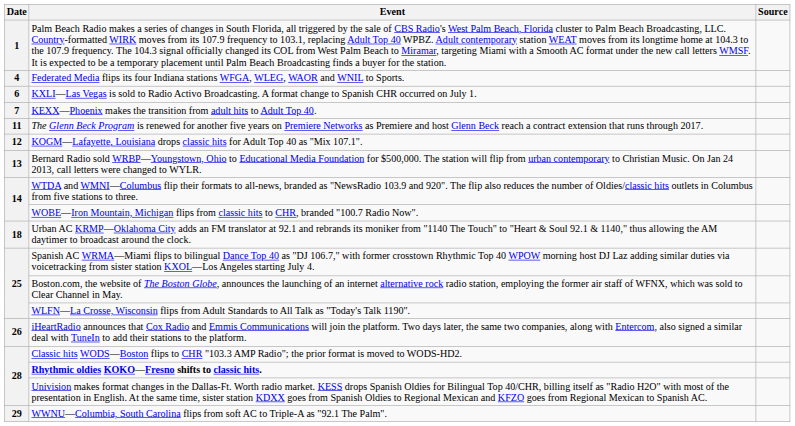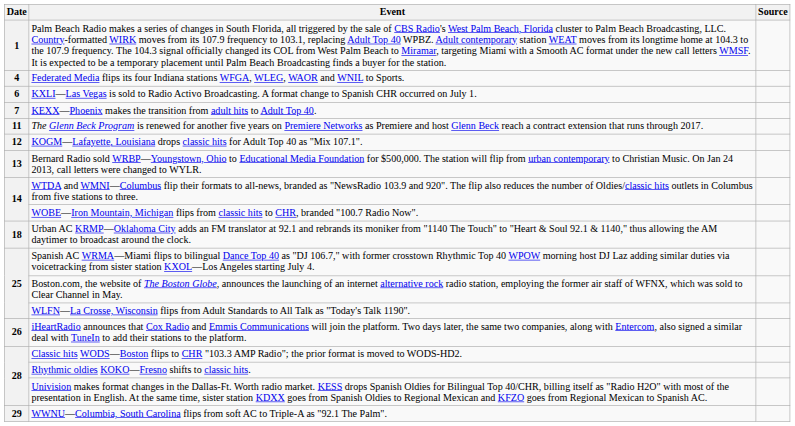(147, 370) bold -> (141, 370) normal
